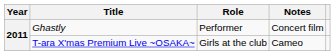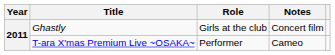(221, 27) Performer -> (233, 27) Girls at the club
(233, 43) Girls at the club -> (221, 43) Performer
